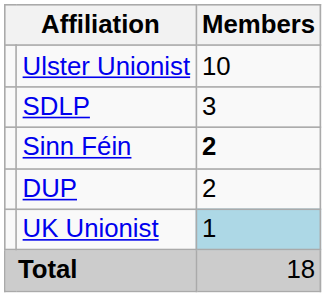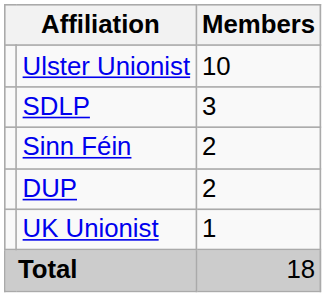(209, 147) bold -> (209, 147) normal
(209, 229) lightblue background -> (209, 229) no background
